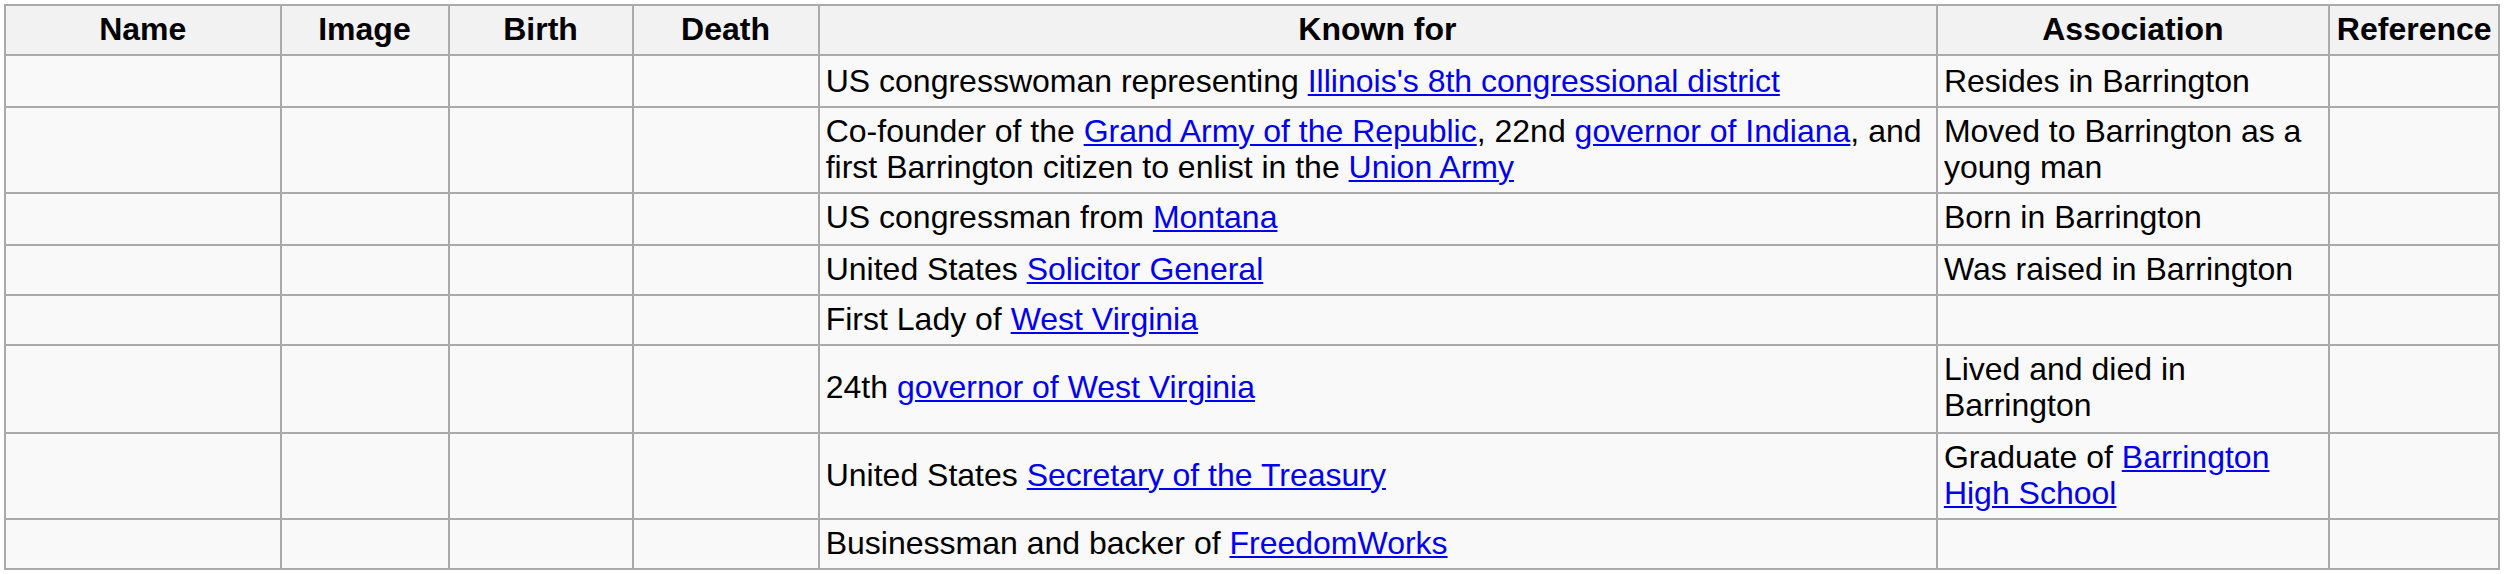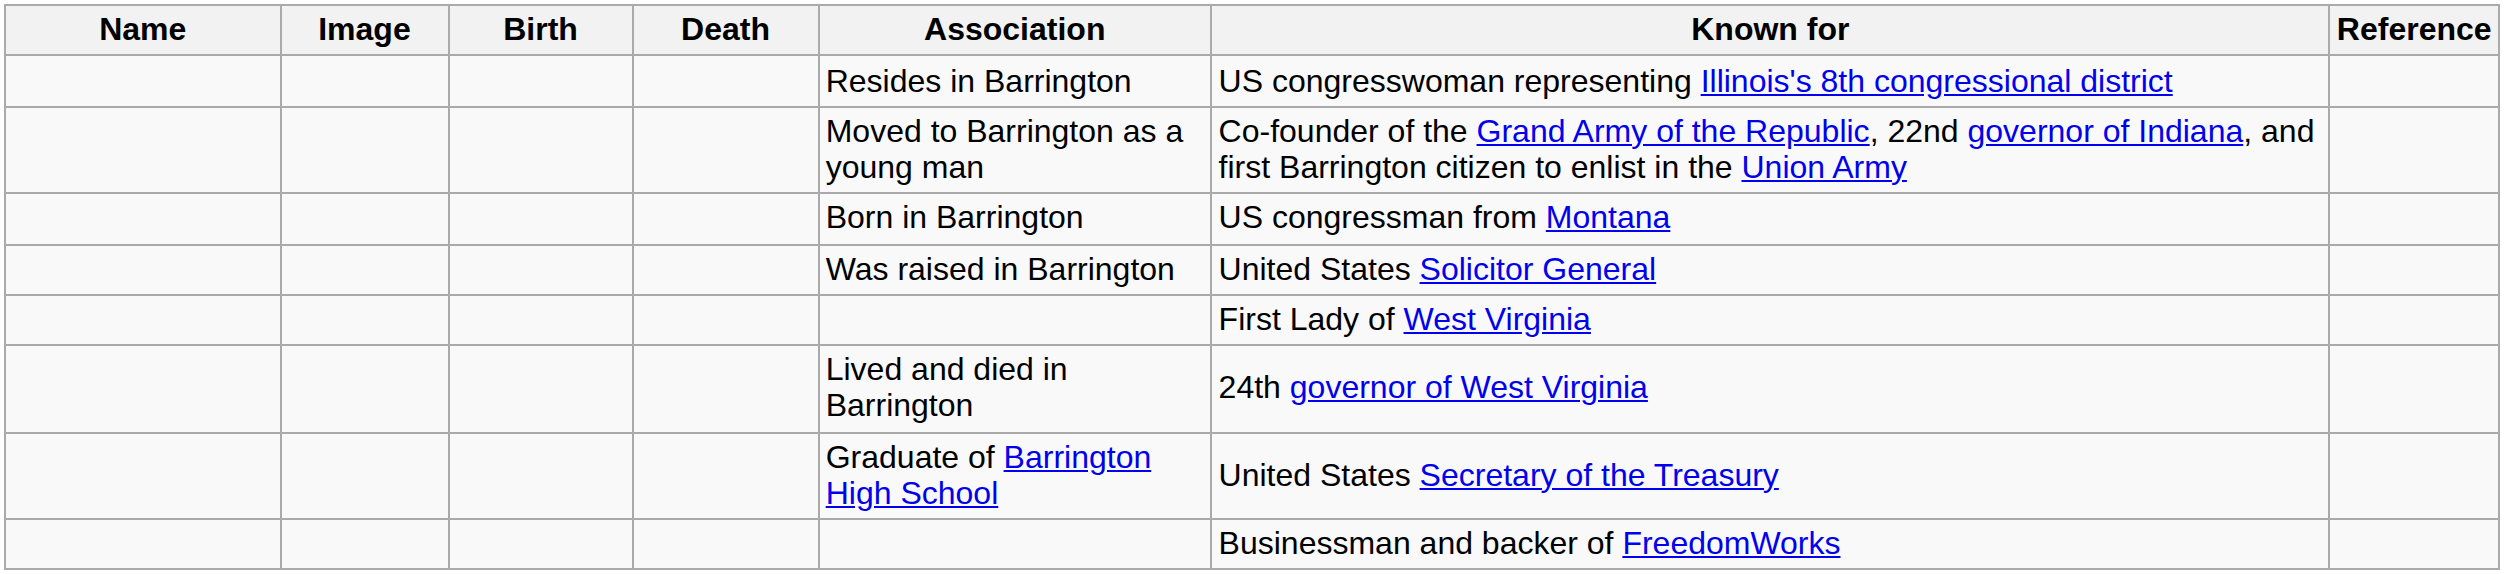columns swapped: (1377, 29) <-> (2133, 29)
